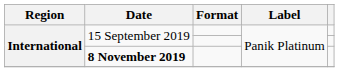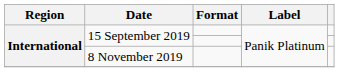(137, 56) bold -> (135, 56) normal
